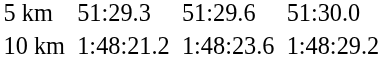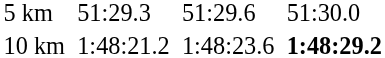(333, 46) normal -> (334, 46) bold
